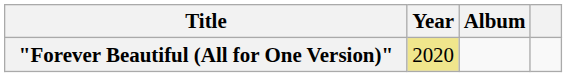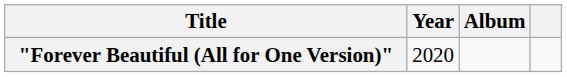(433, 54) khaki background -> (433, 54) no background
